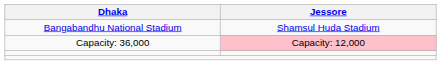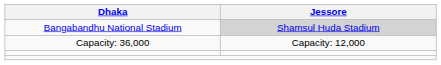(328, 27) no background -> (328, 27) lightgrey background
(328, 43) pink background -> (328, 43) no background
